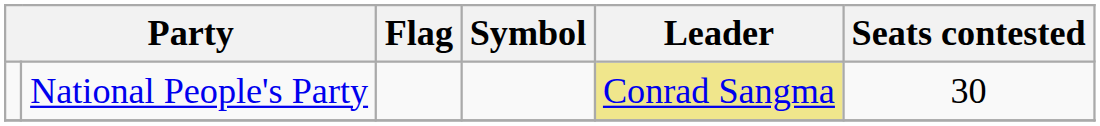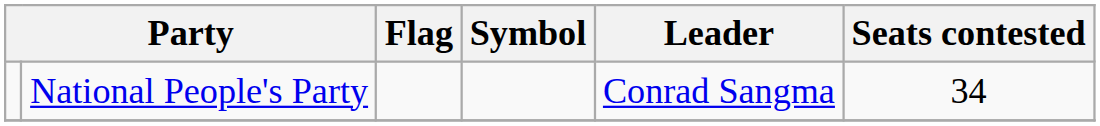(719, 90) khaki background -> (719, 90) no background
(969, 90) 30 -> (969, 90) 34
